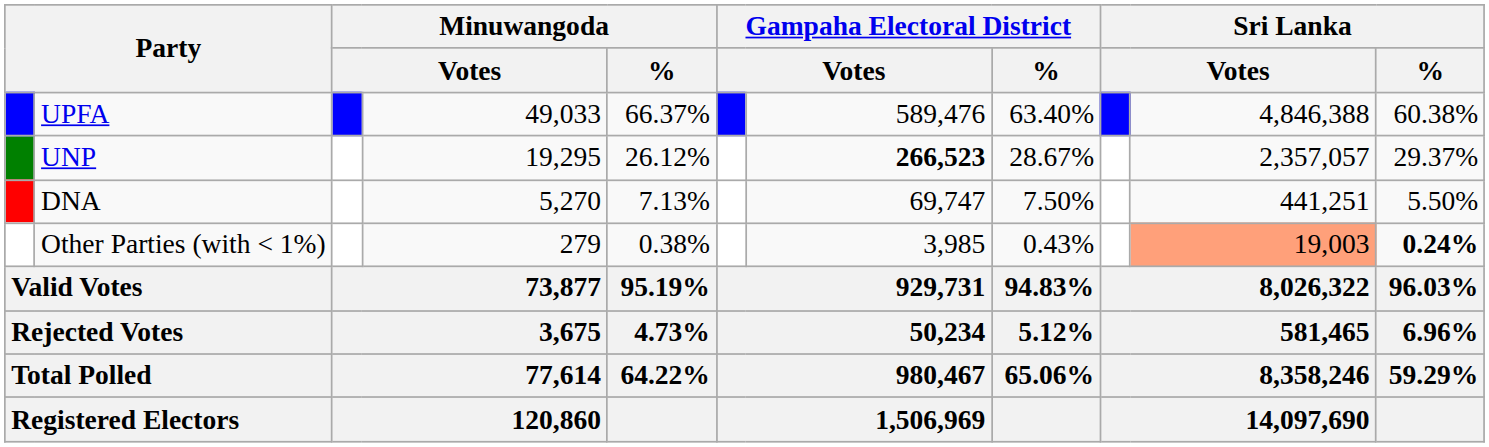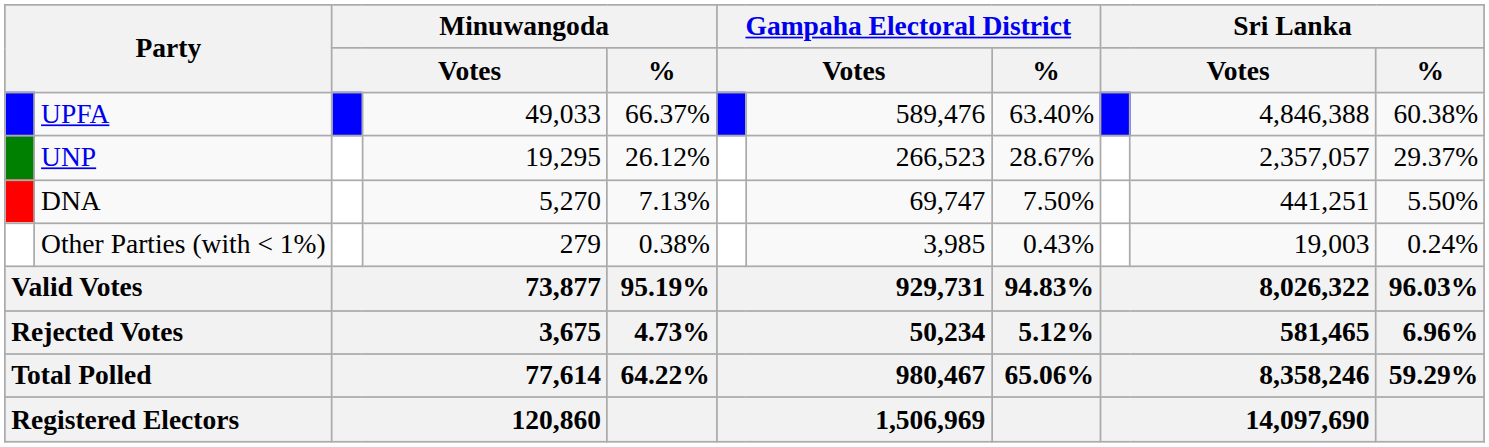(941, 157) bold -> (941, 157) normal
(1332, 244) lightsalmon background -> (1332, 244) no background
(1440, 244) bold -> (1443, 244) normal
